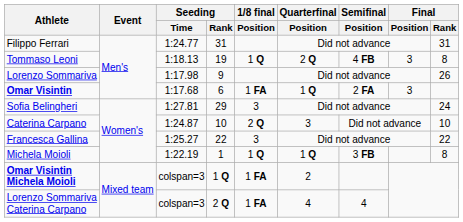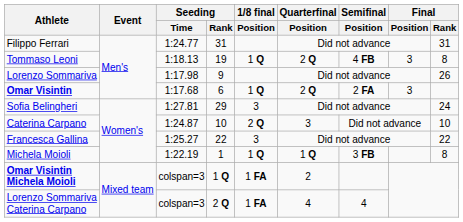(256, 91) 1 FA -> (256, 91) 1 Q
(308, 91) 1 Q -> (308, 91) 2 Q
